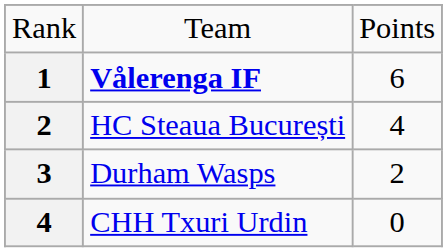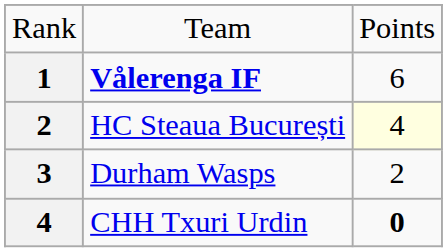(397, 125) no background -> (397, 125) lightyellow background
(397, 221) normal -> (397, 221) bold
